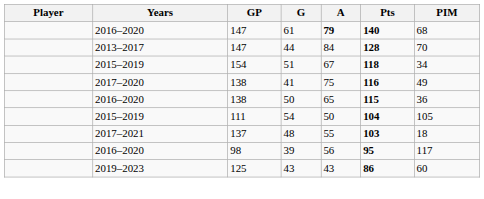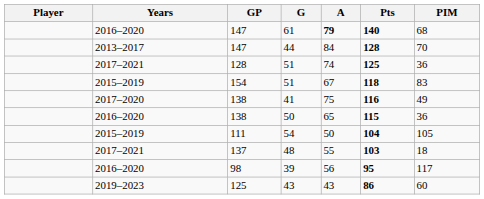+ row: (238, 64)
(422, 64) 34 -> (422, 82) 83
